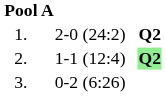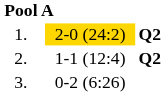(90, 34) no background -> (90, 34) gold background
(150, 58) lightgreen background -> (150, 58) no background
